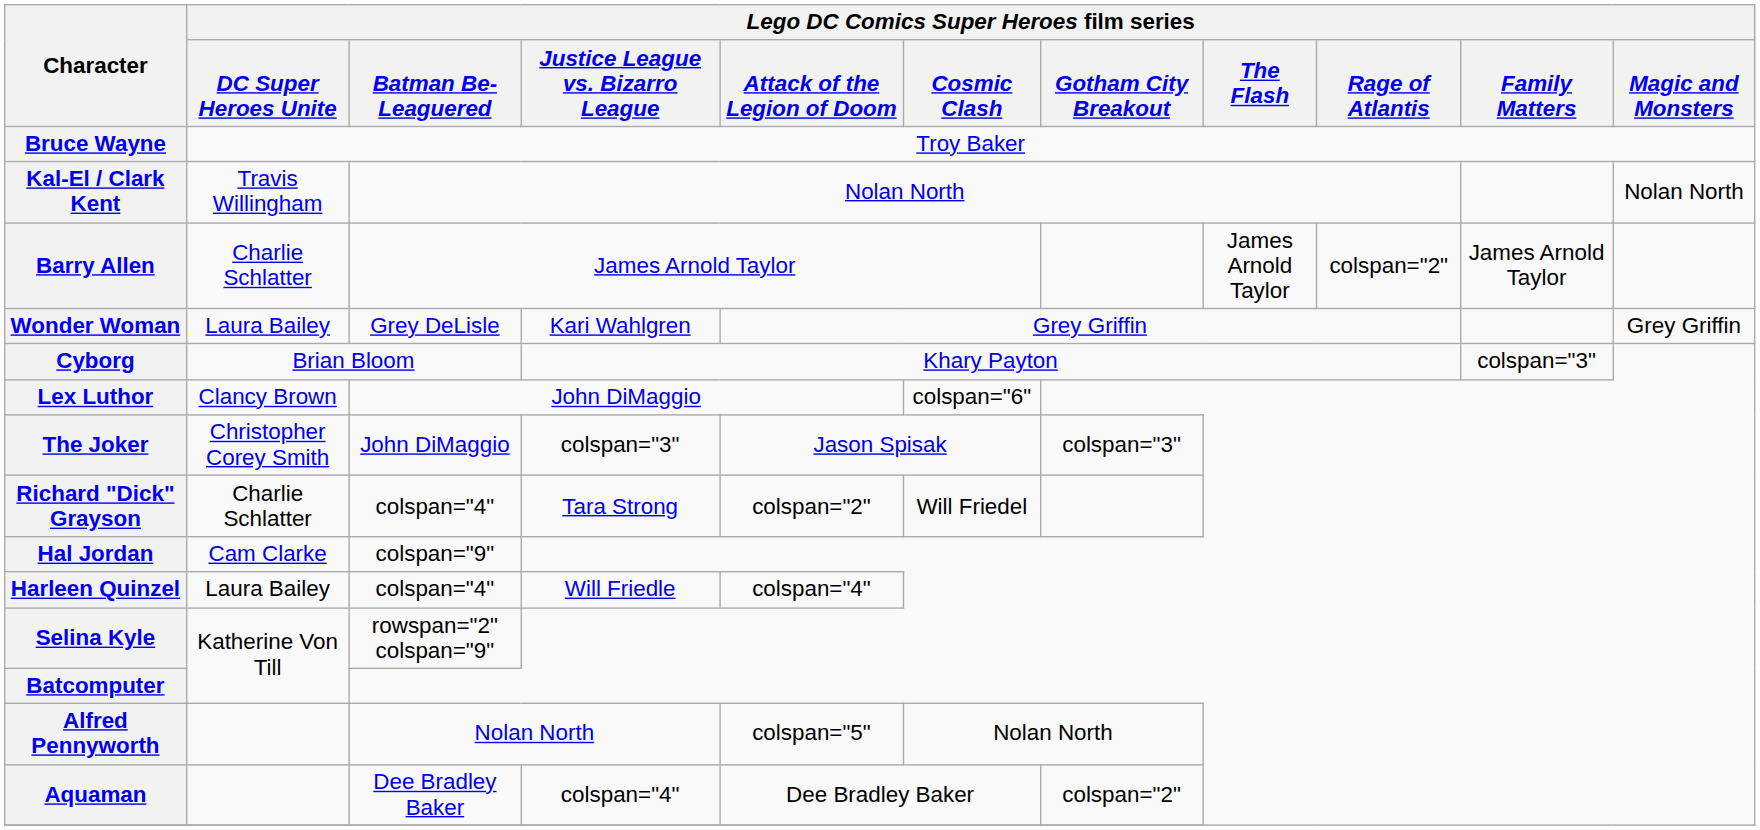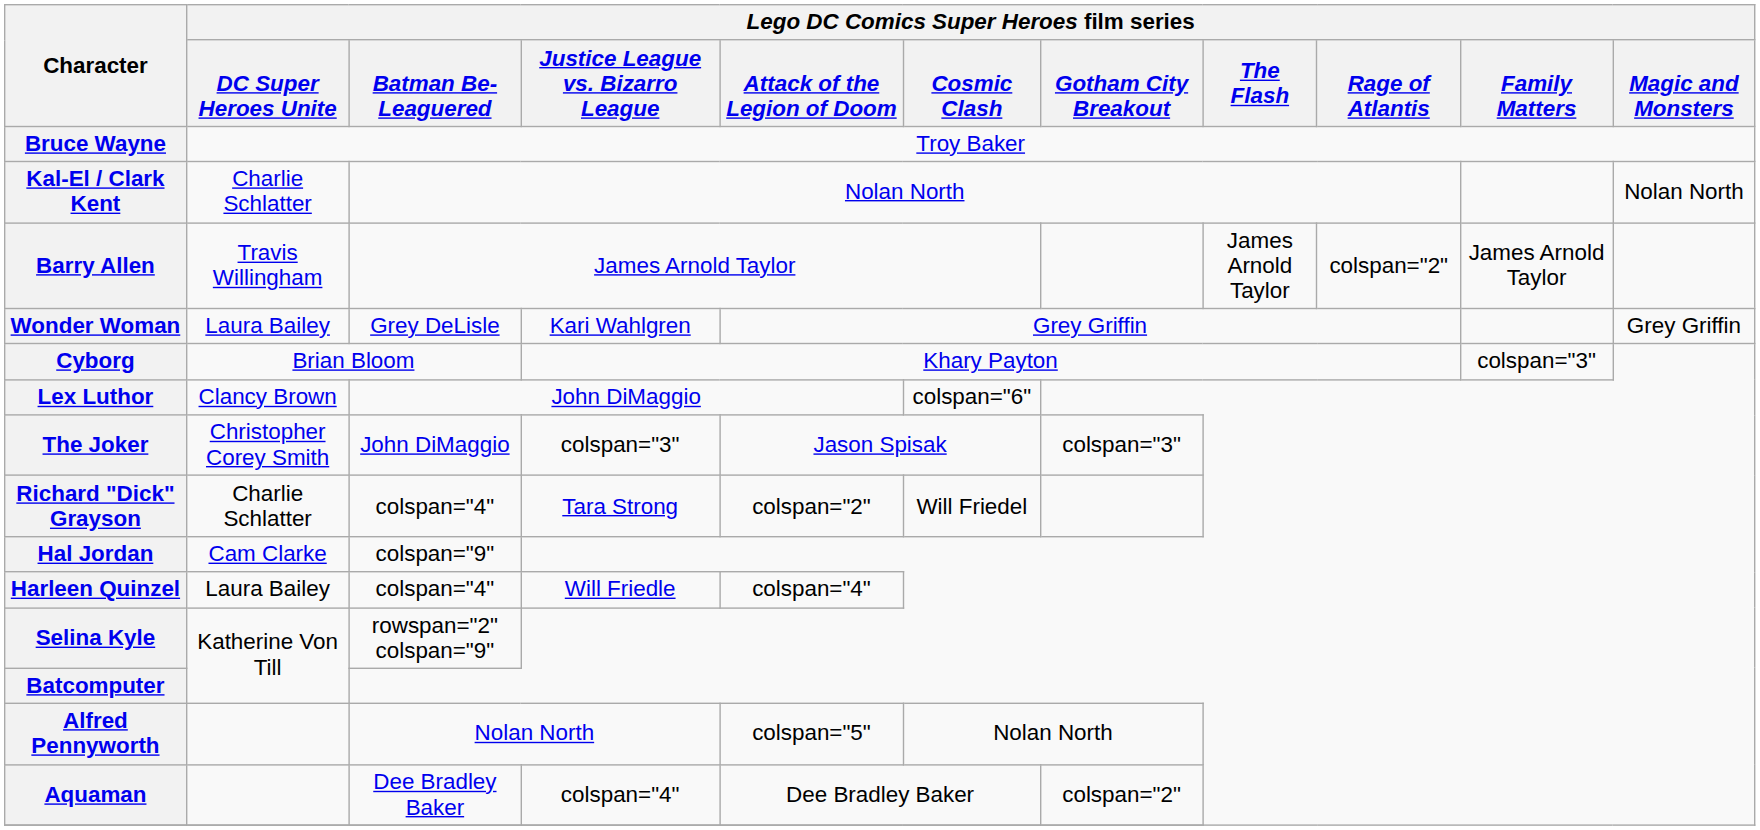(268, 191) Travis Willingham -> (268, 191) Charlie Schlatter
(268, 265) Charlie Schlatter -> (268, 265) Travis Willingham
